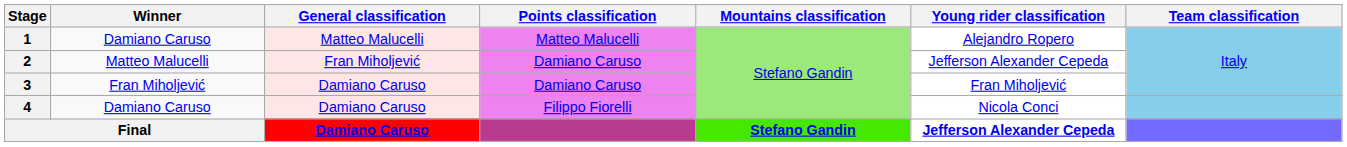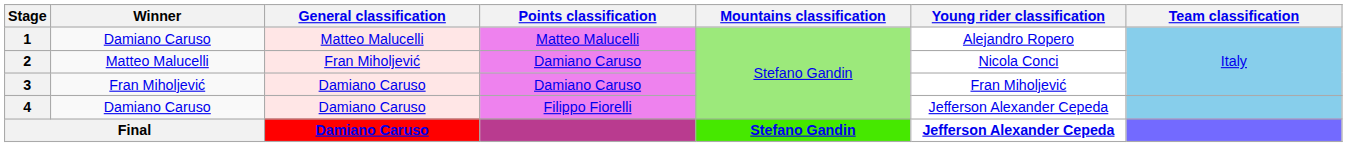(1018, 62) Jefferson Alexander Cepeda -> (1018, 62) Nicola Conci
(1018, 107) Nicola Conci -> (1018, 107) Jefferson Alexander Cepeda
